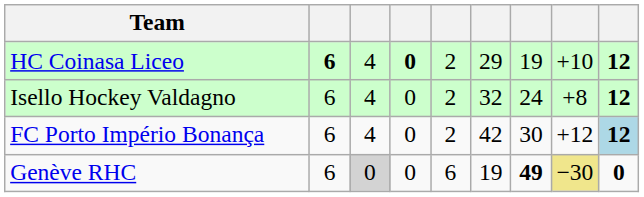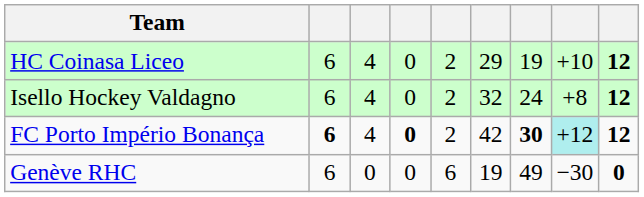(330, 60) bold -> (330, 60) normal
(410, 60) bold -> (410, 60) normal
(330, 135) normal -> (330, 135) bold
(410, 135) normal -> (410, 135) bold
(531, 135) normal -> (531, 135) bold
(575, 135) no background -> (575, 135) paleturquoise background
(619, 135) lightblue background -> (619, 135) no background
(370, 172) lightgrey background -> (370, 172) no background
(531, 172) bold -> (531, 172) normal
(575, 172) khaki background -> (575, 172) no background
